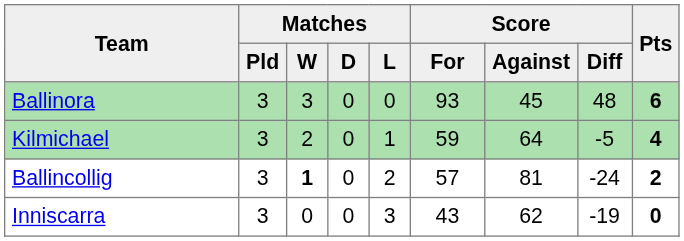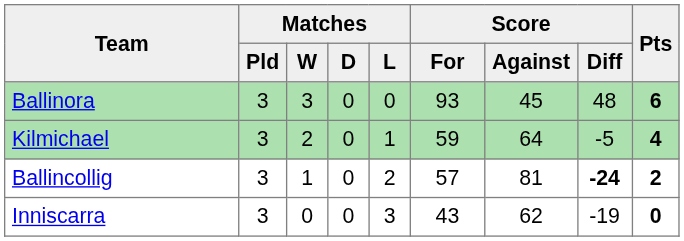(307, 178) bold -> (307, 178) normal
(605, 178) normal -> (605, 178) bold
